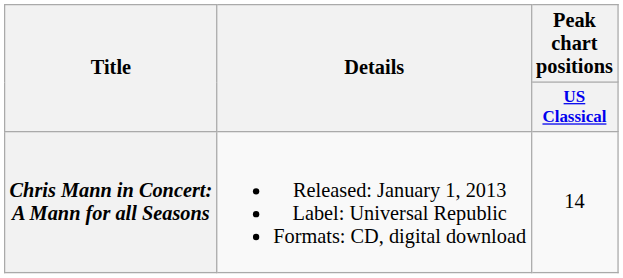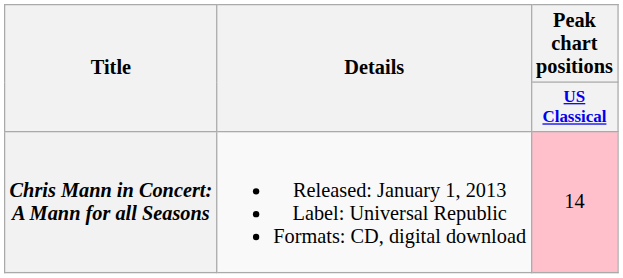(574, 201) no background -> (574, 201) pink background
